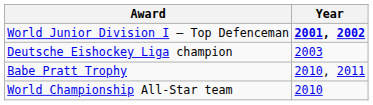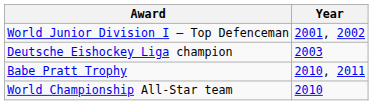(330, 33) bold -> (330, 33) normal
